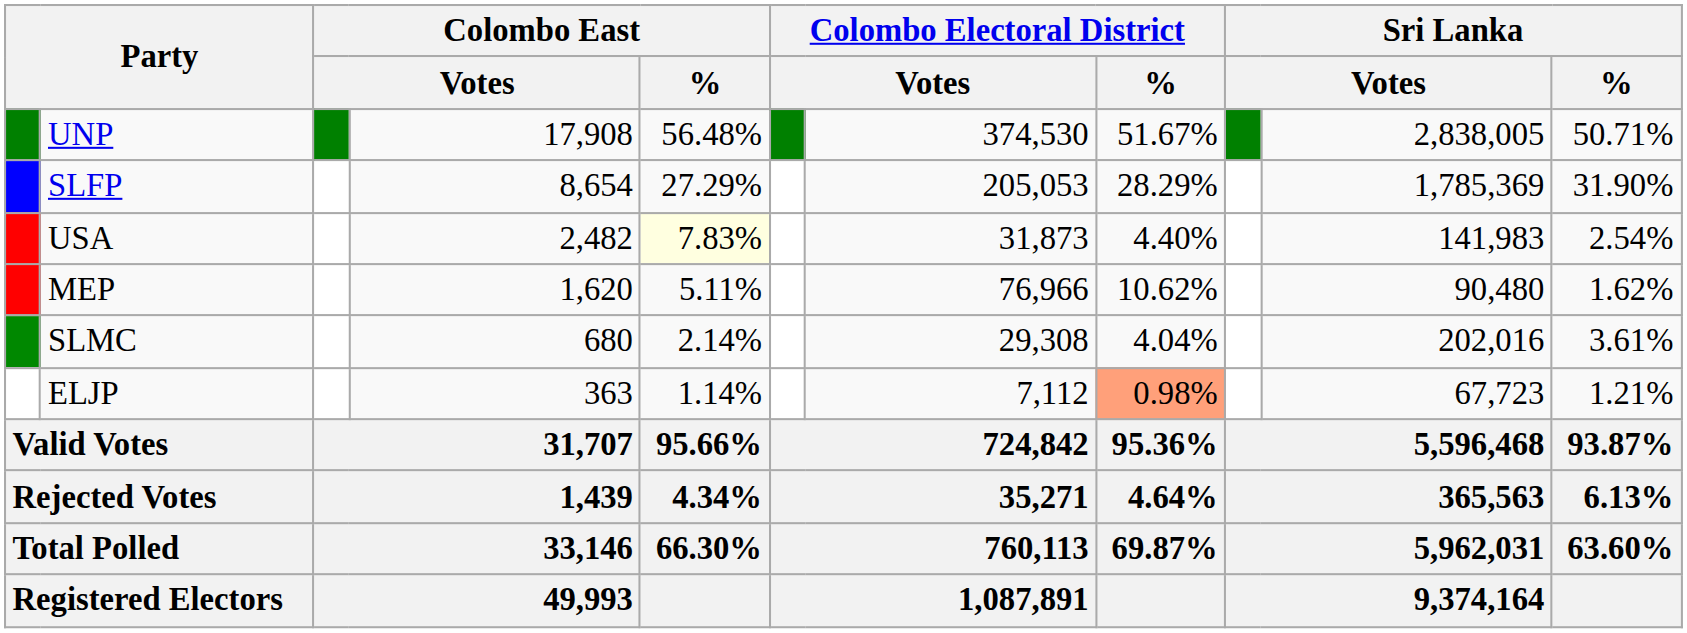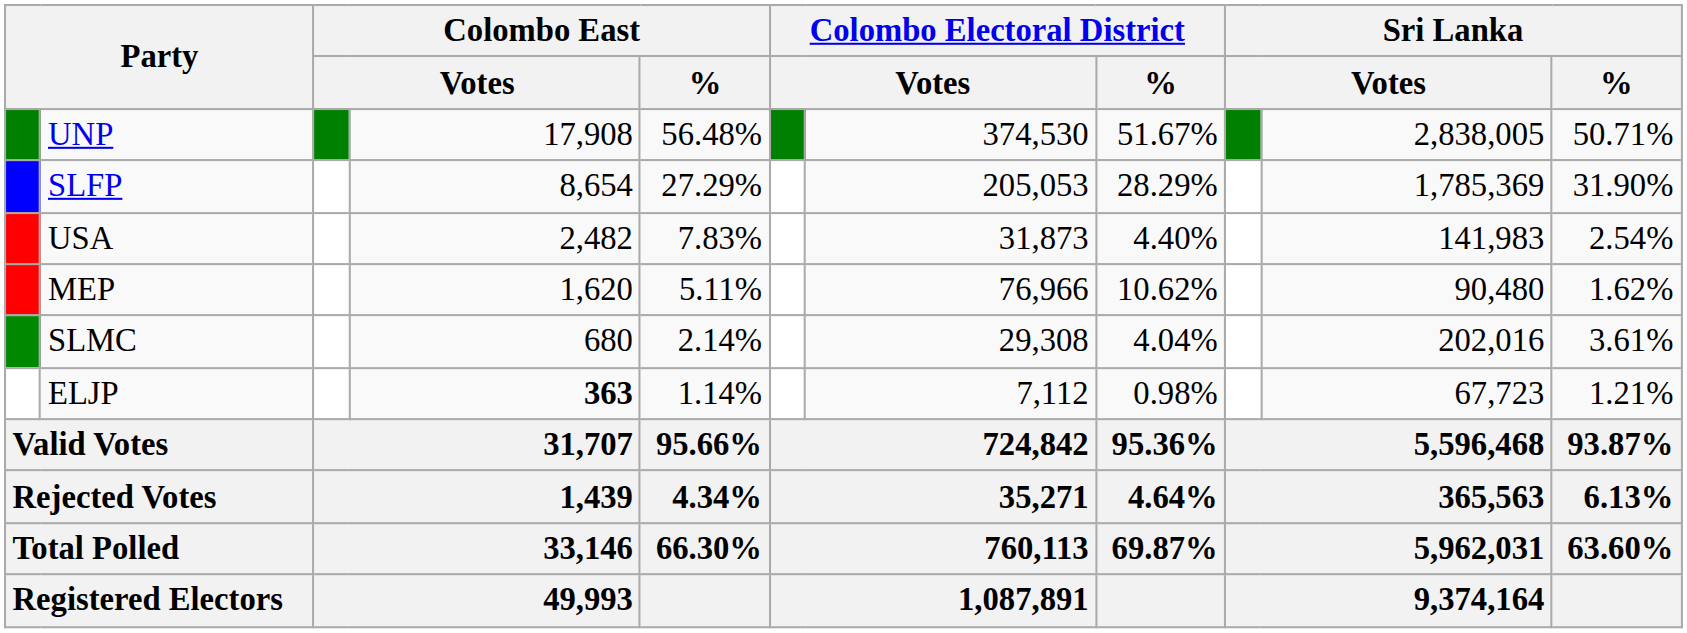(720, 237) lightyellow background -> (720, 237) no background
(608, 392) normal -> (608, 392) bold
(1176, 392) lightsalmon background -> (1176, 392) no background
